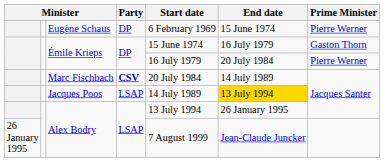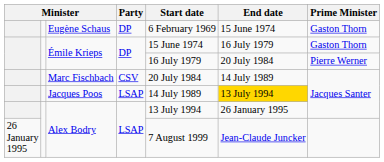(339, 28) Pierre Werner -> (338, 28) Gaston Thorn
(129, 77) bold -> (128, 77) normal
